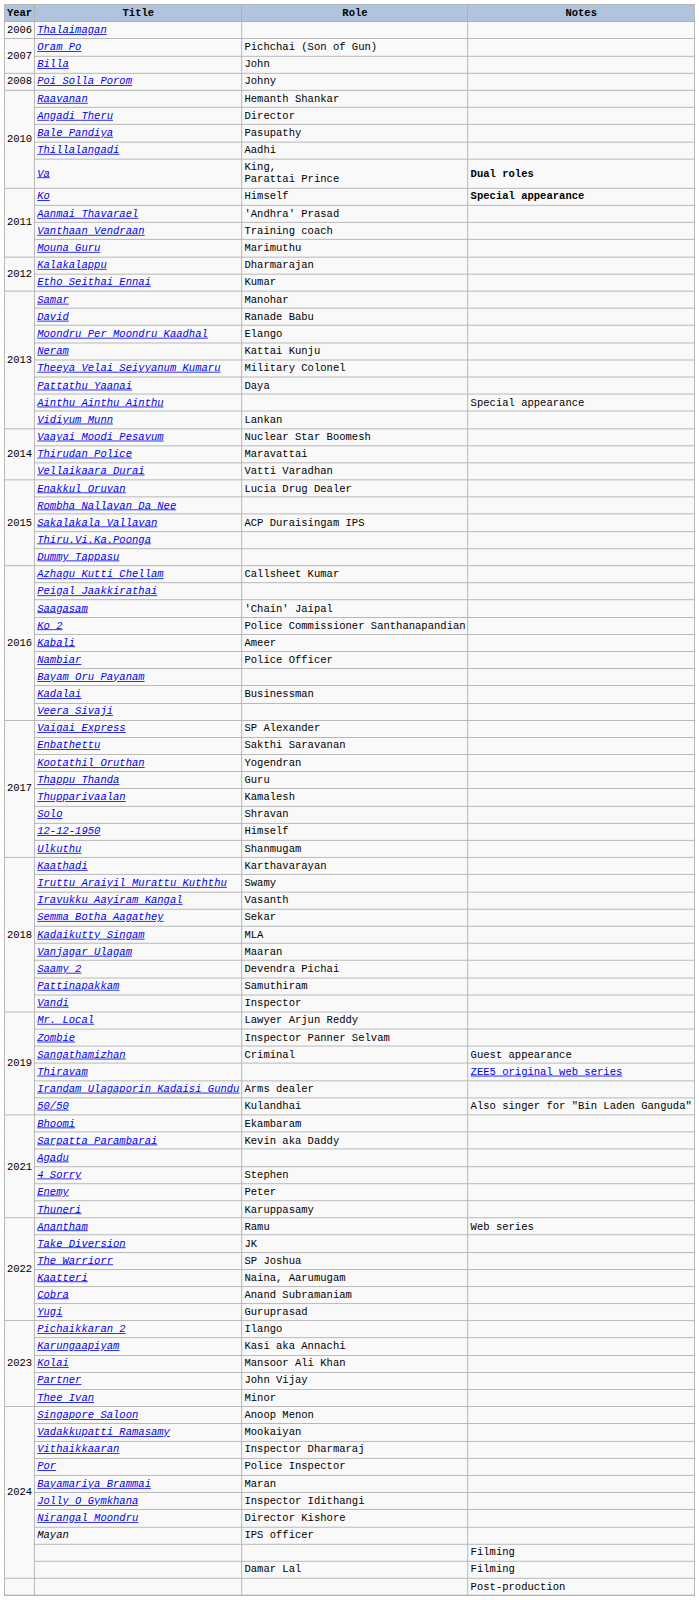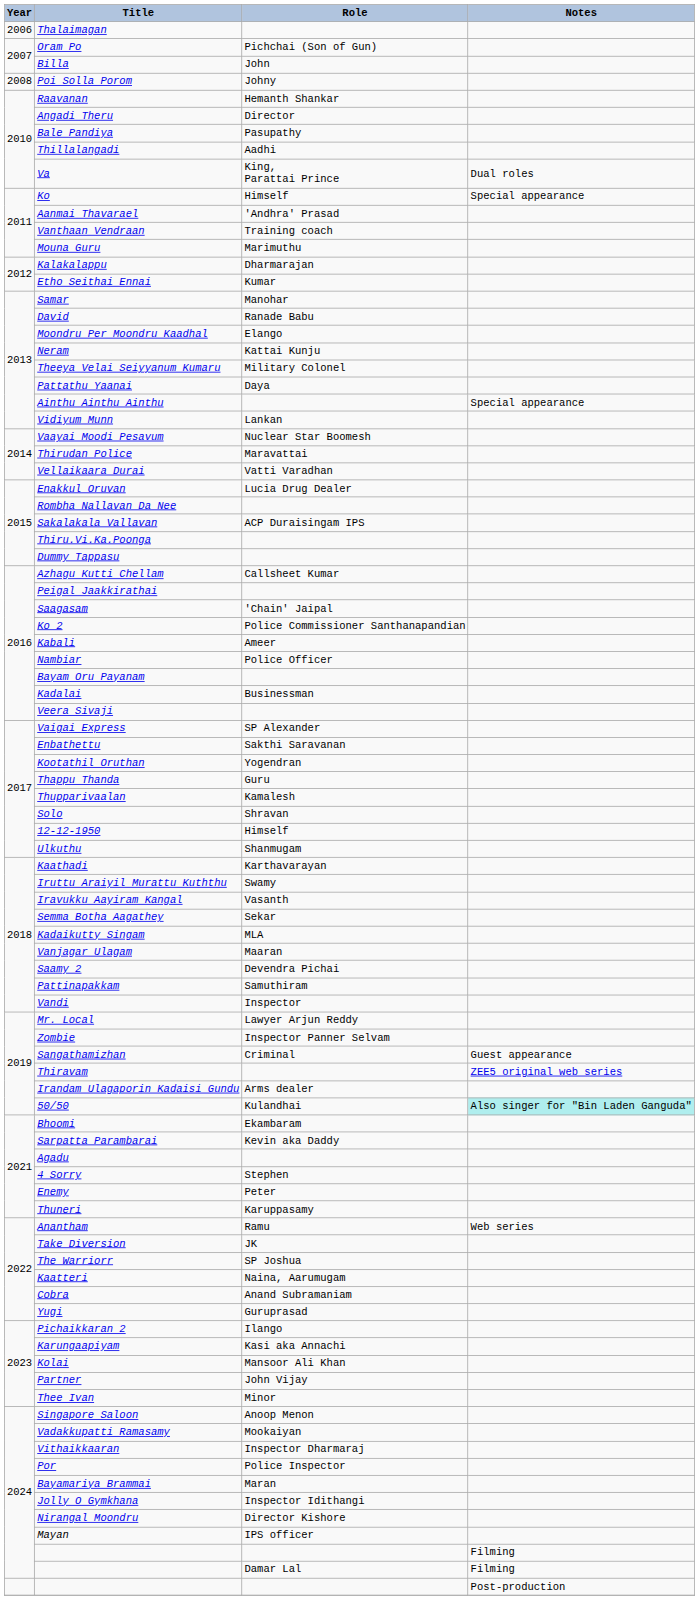(502, 174) bold -> (502, 174) normal
(527, 197) bold -> (527, 197) normal
(581, 1106) no background -> (581, 1106) paleturquoise background
